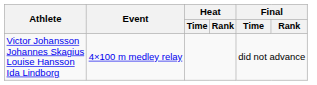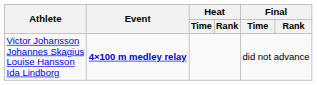(135, 57) normal -> (138, 57) bold
